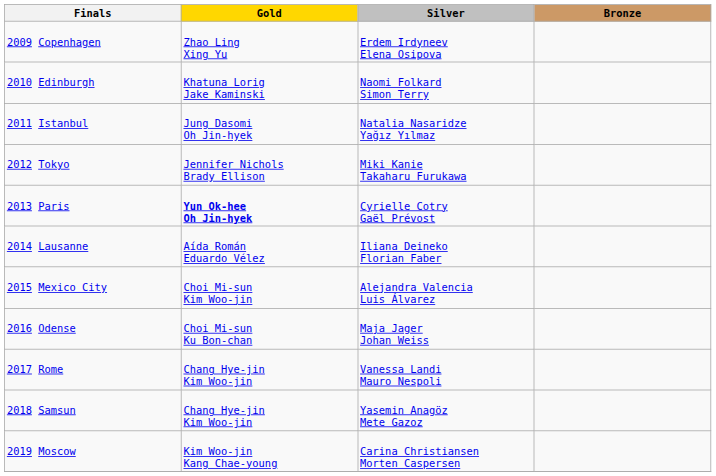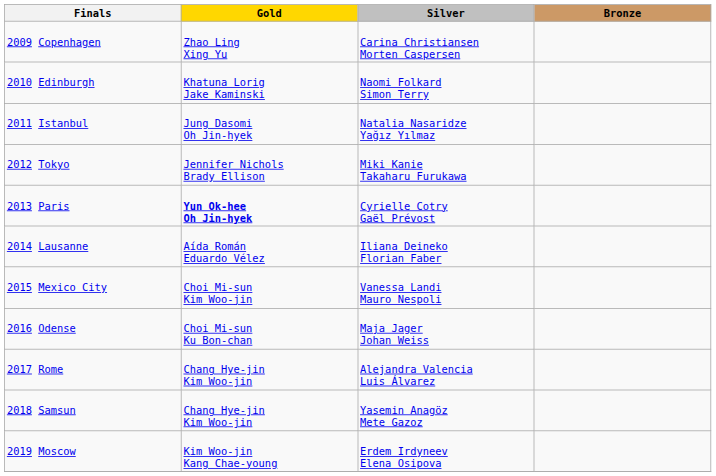(404, 48) Erdem Irdyneev Elena Osipova -> (420, 48) Carina Christiansen Morten Caspersen
(416, 294) Alejandra Valencia Luis Álvarez -> (401, 294) Vanessa Landi Mauro Nespoli
(401, 375) Vanessa Landi Mauro Nespoli -> (416, 375) Alejandra Valencia Luis Álvarez
(420, 457) Carina Christiansen Morten Caspersen -> (404, 457) Erdem Irdyneev Elena Osipova
